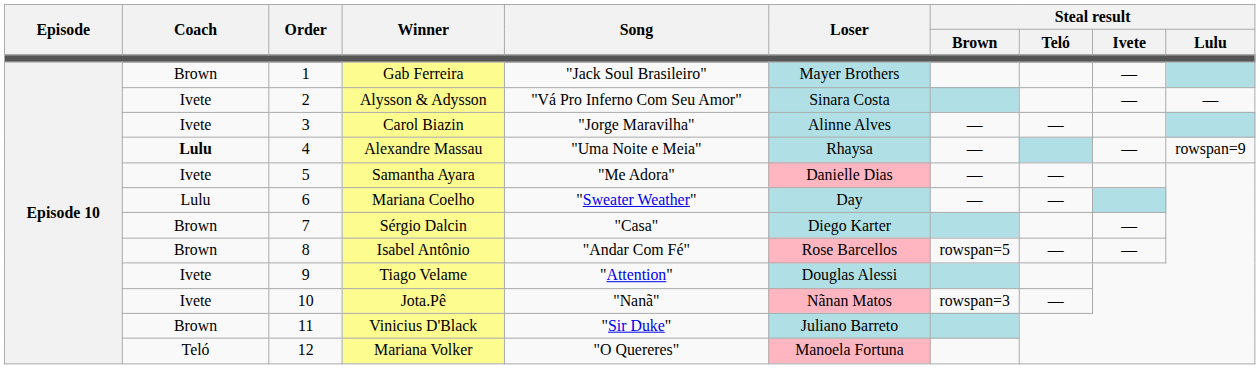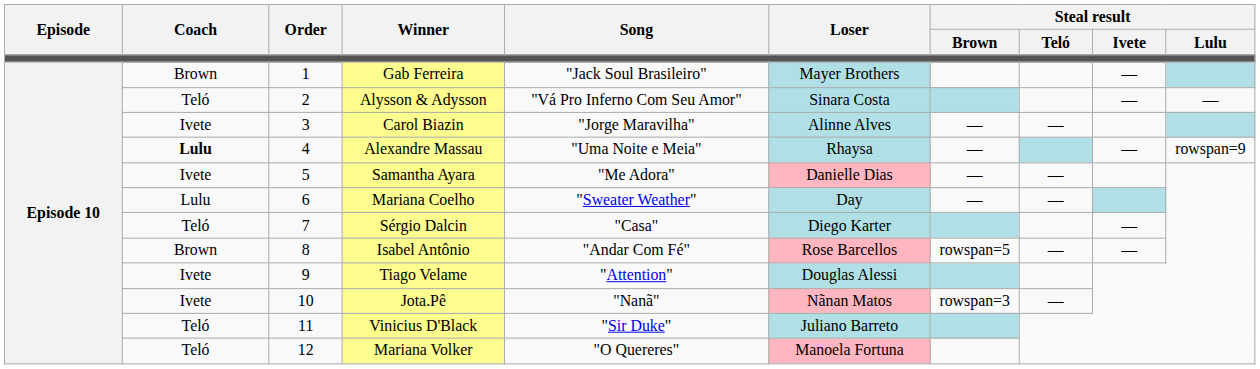(196, 99) Ivete -> (196, 99) Teló
(196, 225) Brown -> (196, 225) Teló
(196, 325) Brown -> (196, 325) Teló
